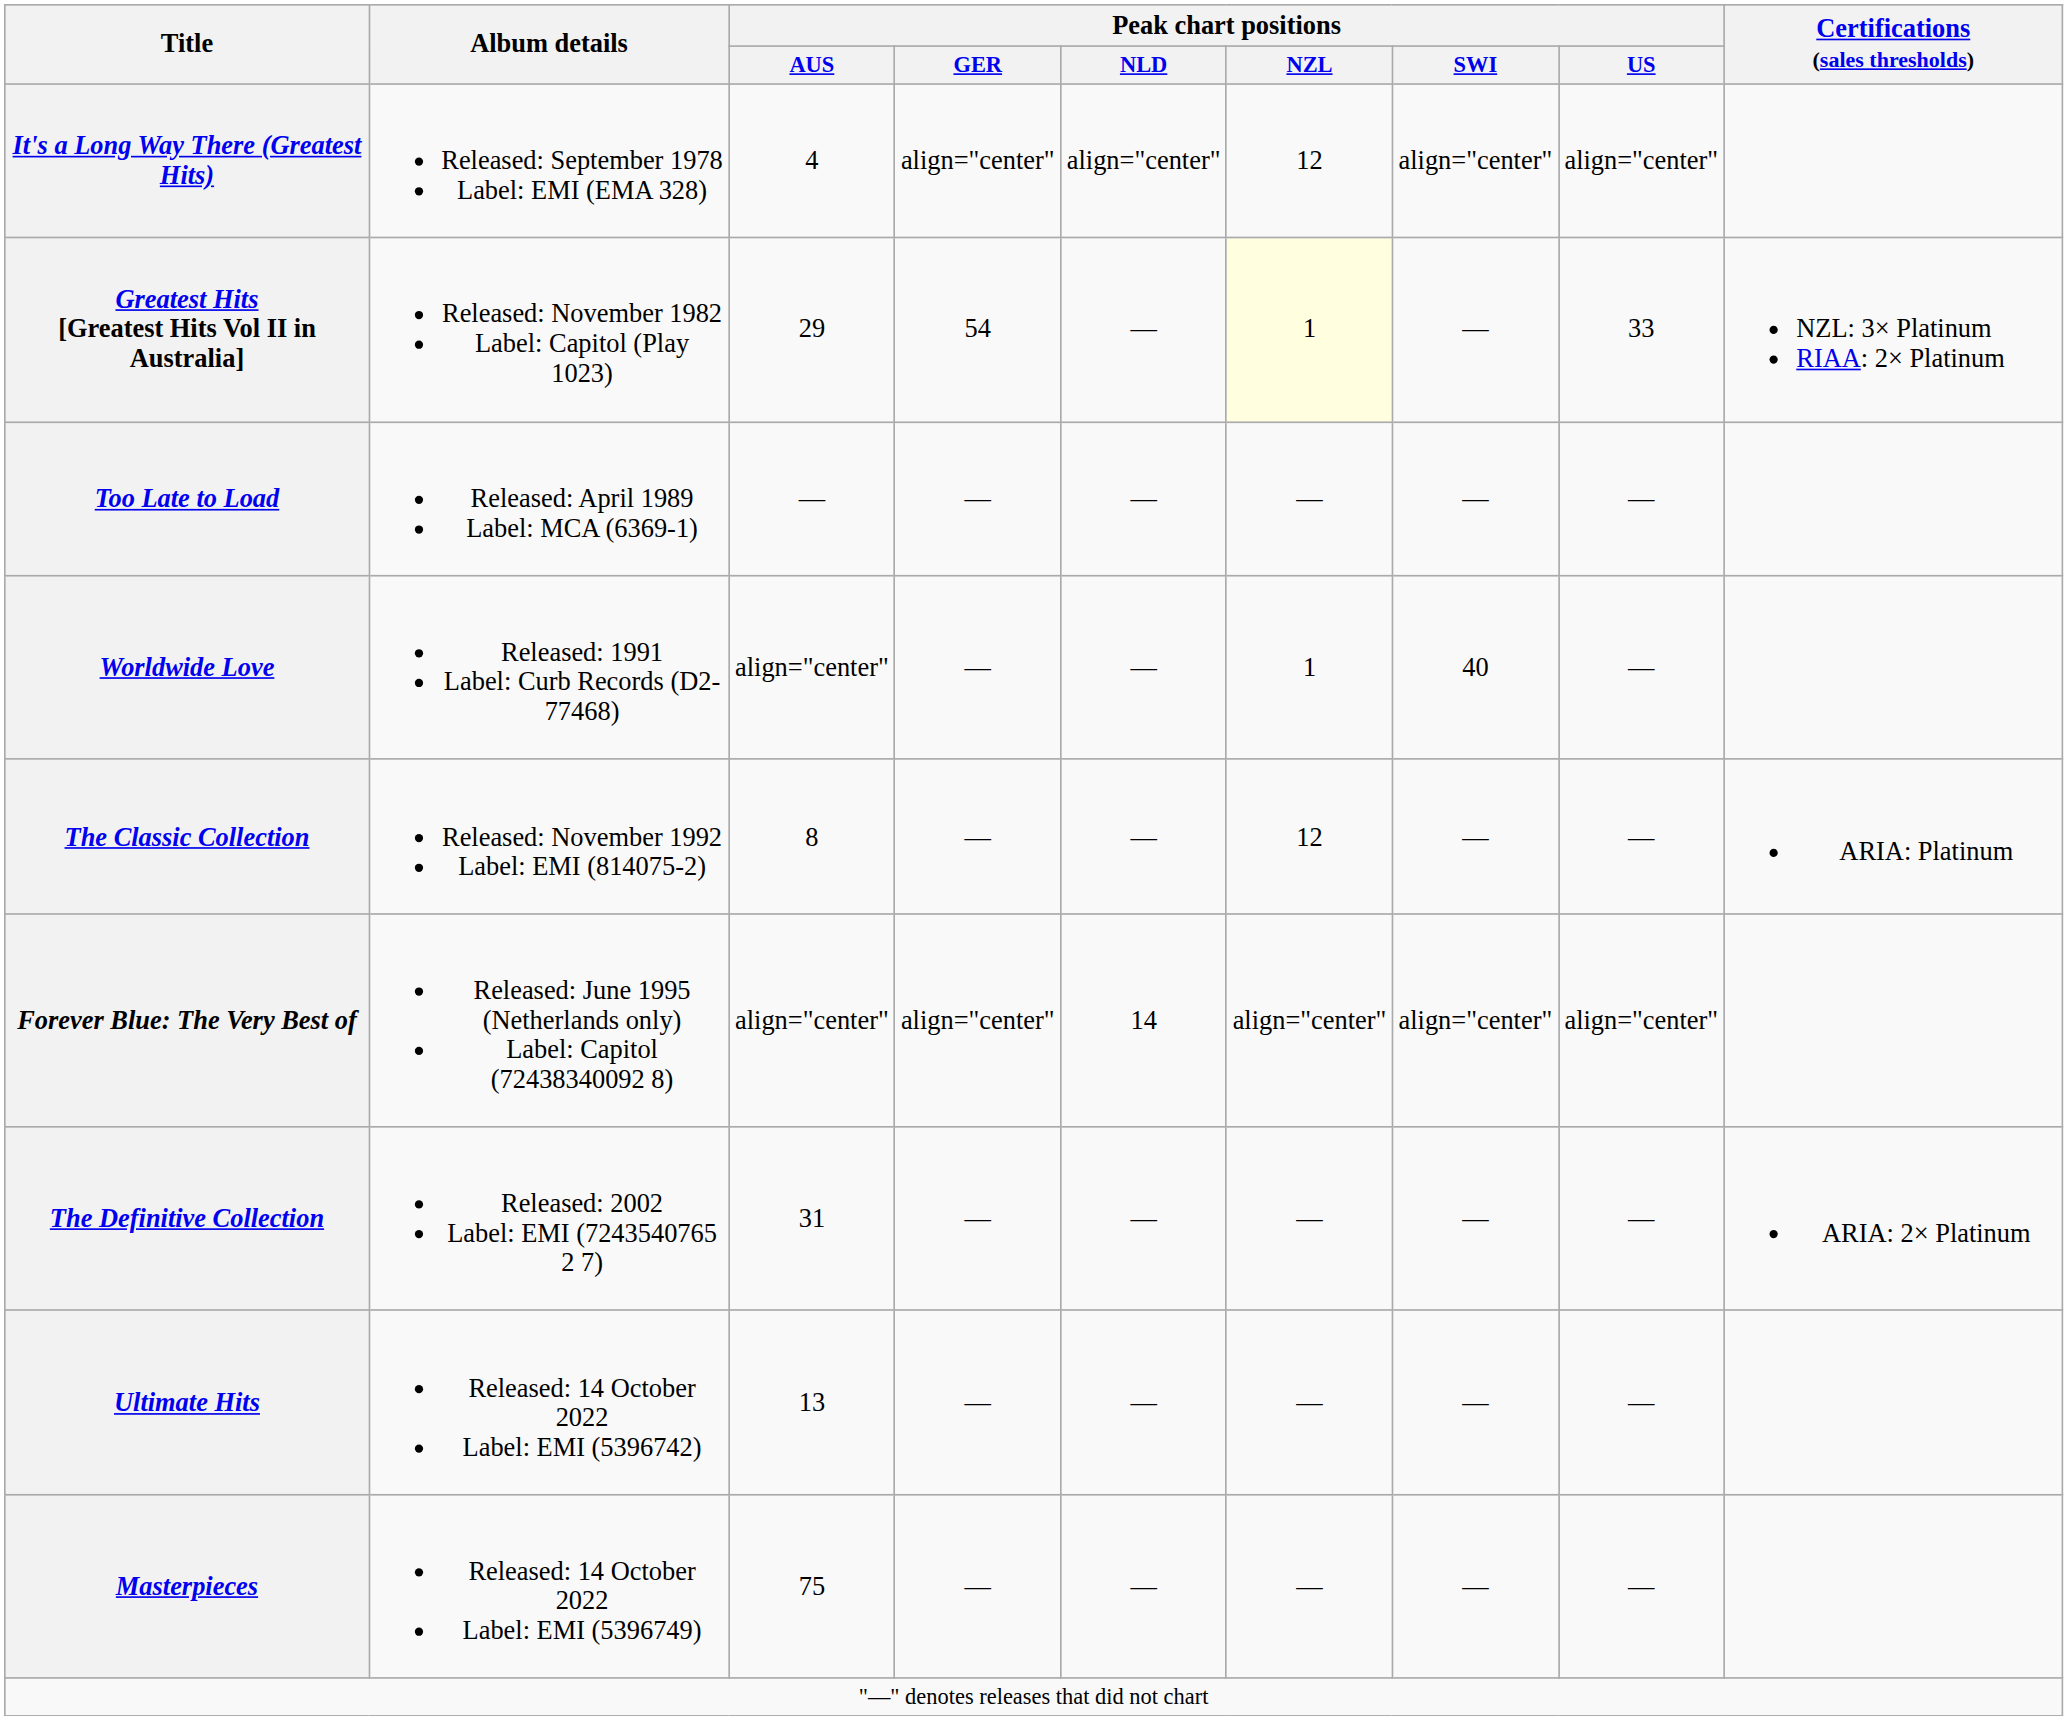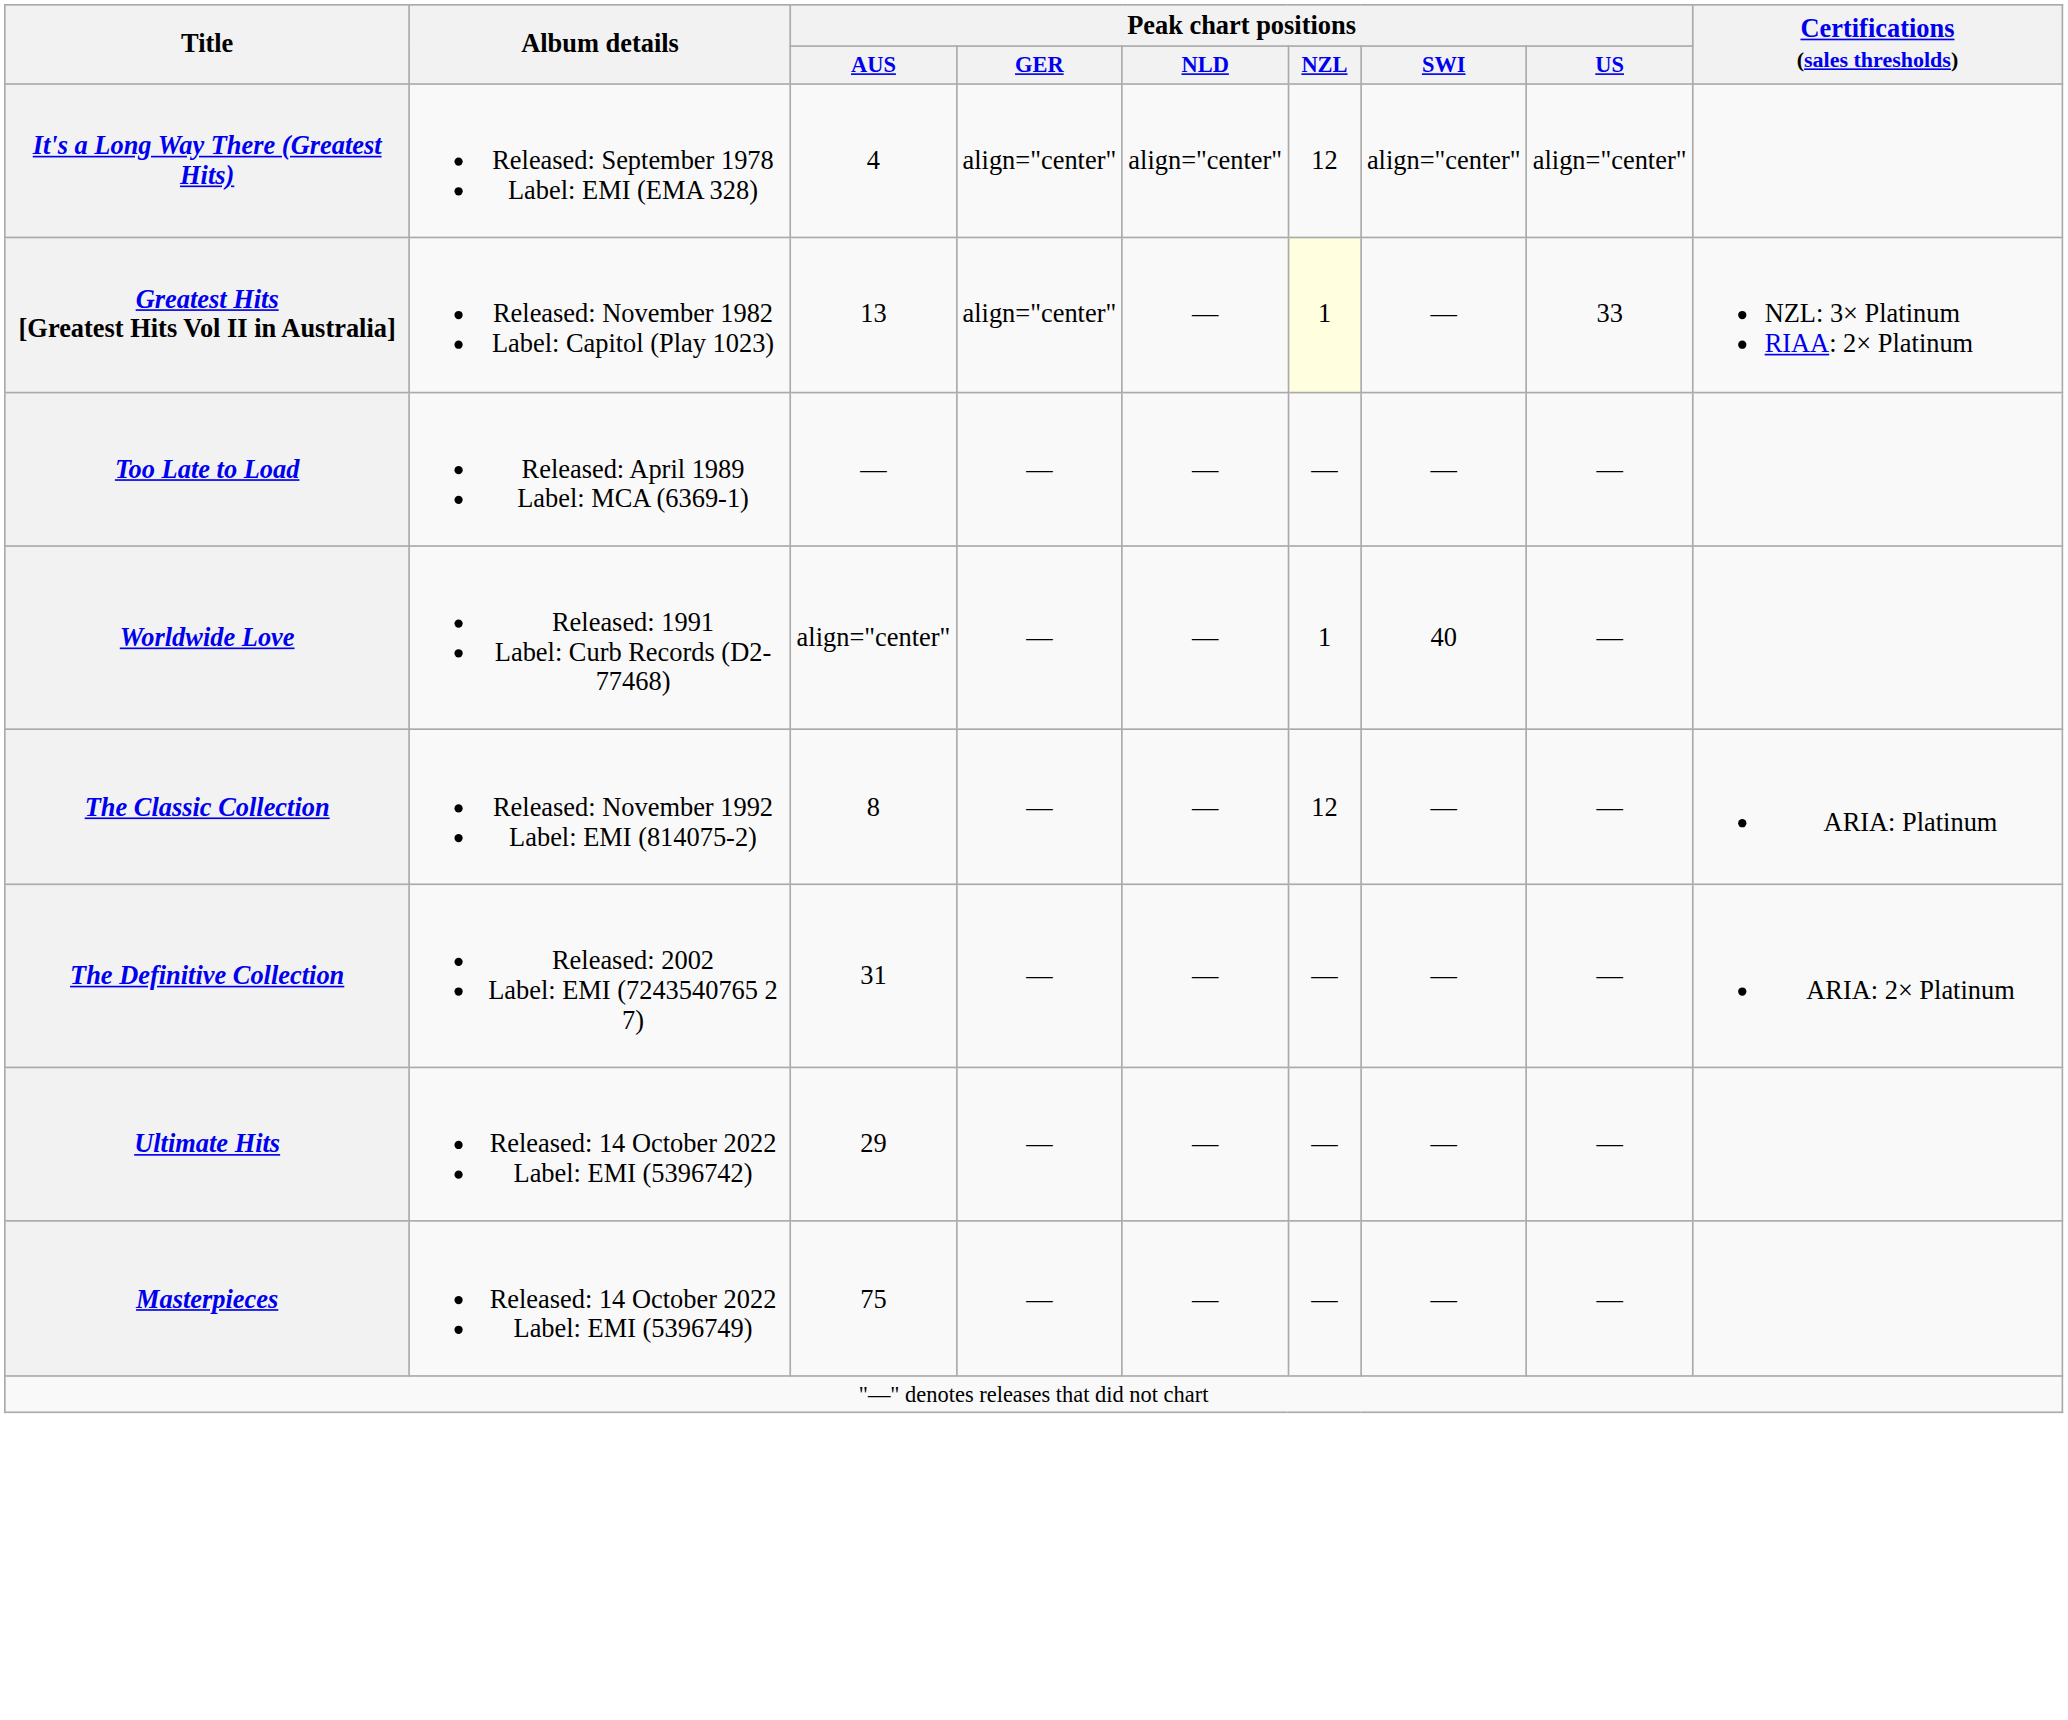(812, 329) 29 -> (873, 314) 13
(978, 329) 54 -> (1039, 314) align="center"
- row: (187, 1019)
(812, 1402) 13 -> (873, 1144) 29
